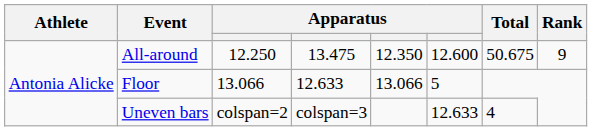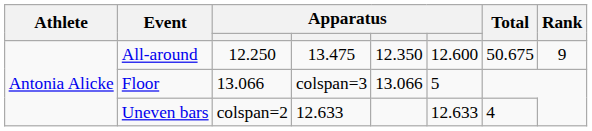(320, 83) 12.633 -> (331, 83) colspan=3
(331, 112) colspan=3 -> (320, 112) 12.633
